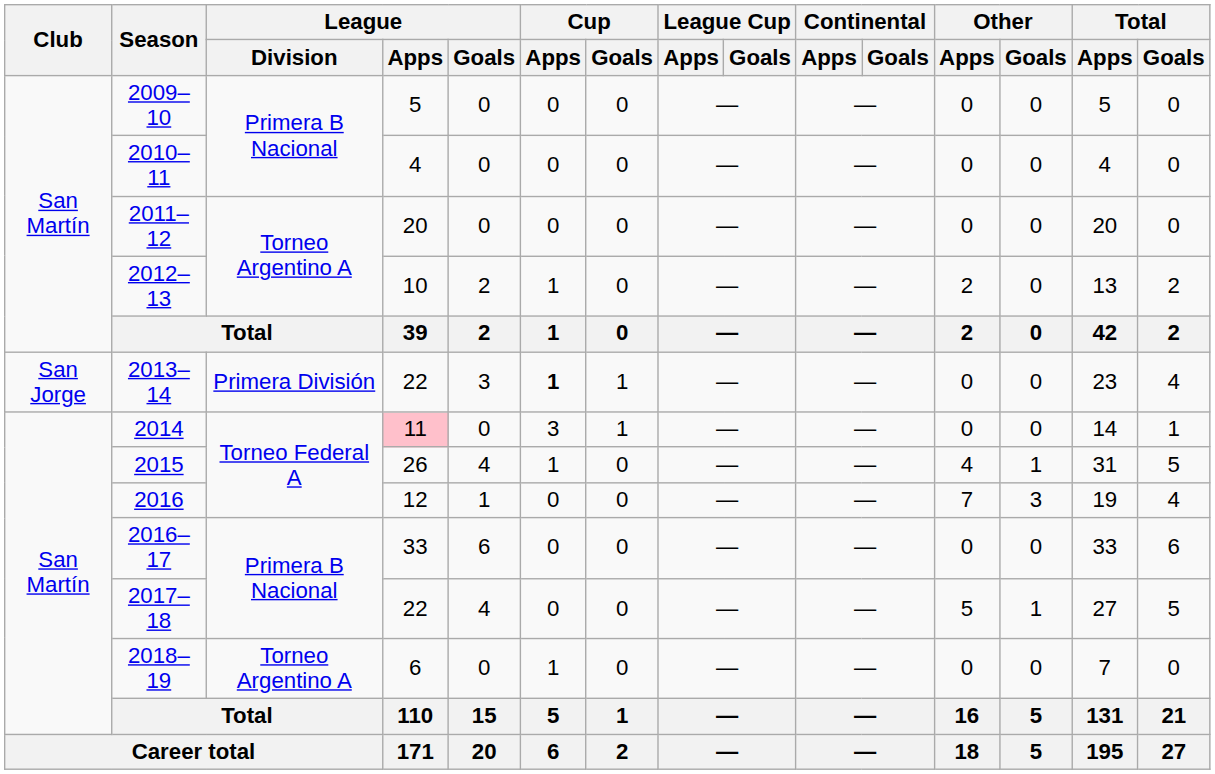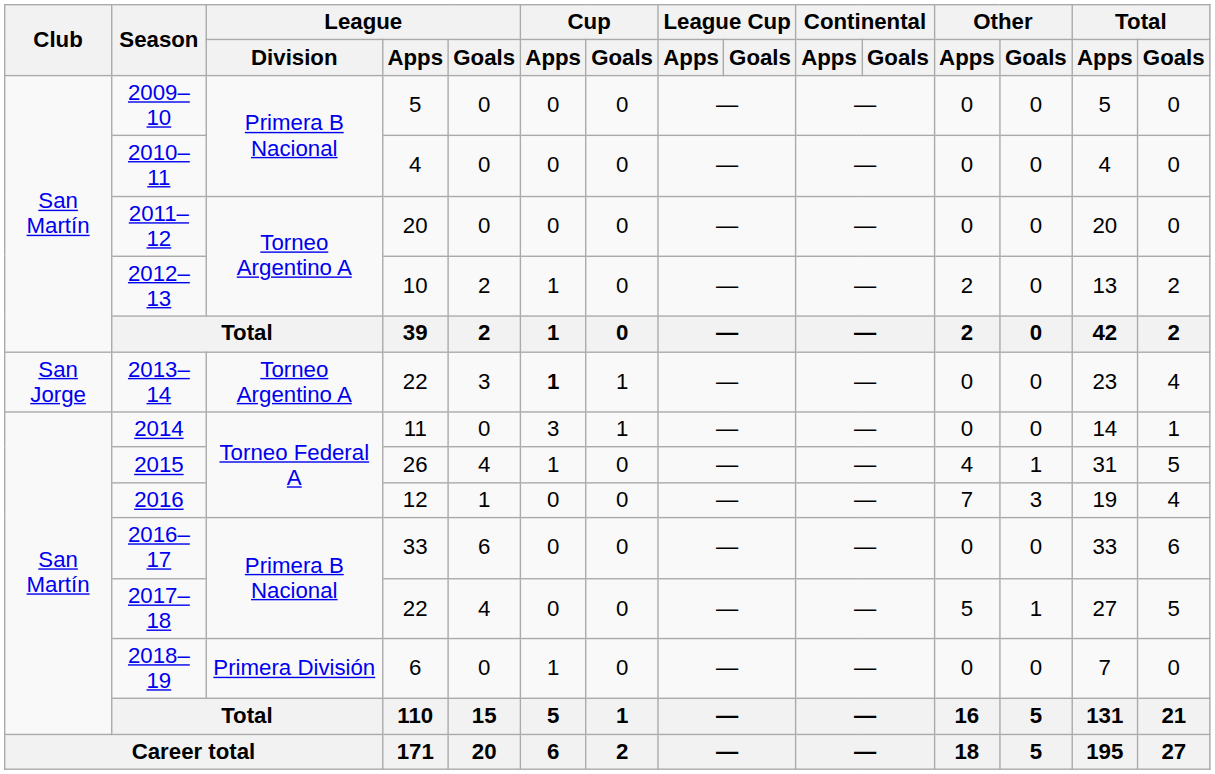(294, 381) Primera División -> (294, 381) Torneo Argentino A
(415, 429) pink background -> (415, 429) no background
(294, 668) Torneo Argentino A -> (294, 668) Primera División
